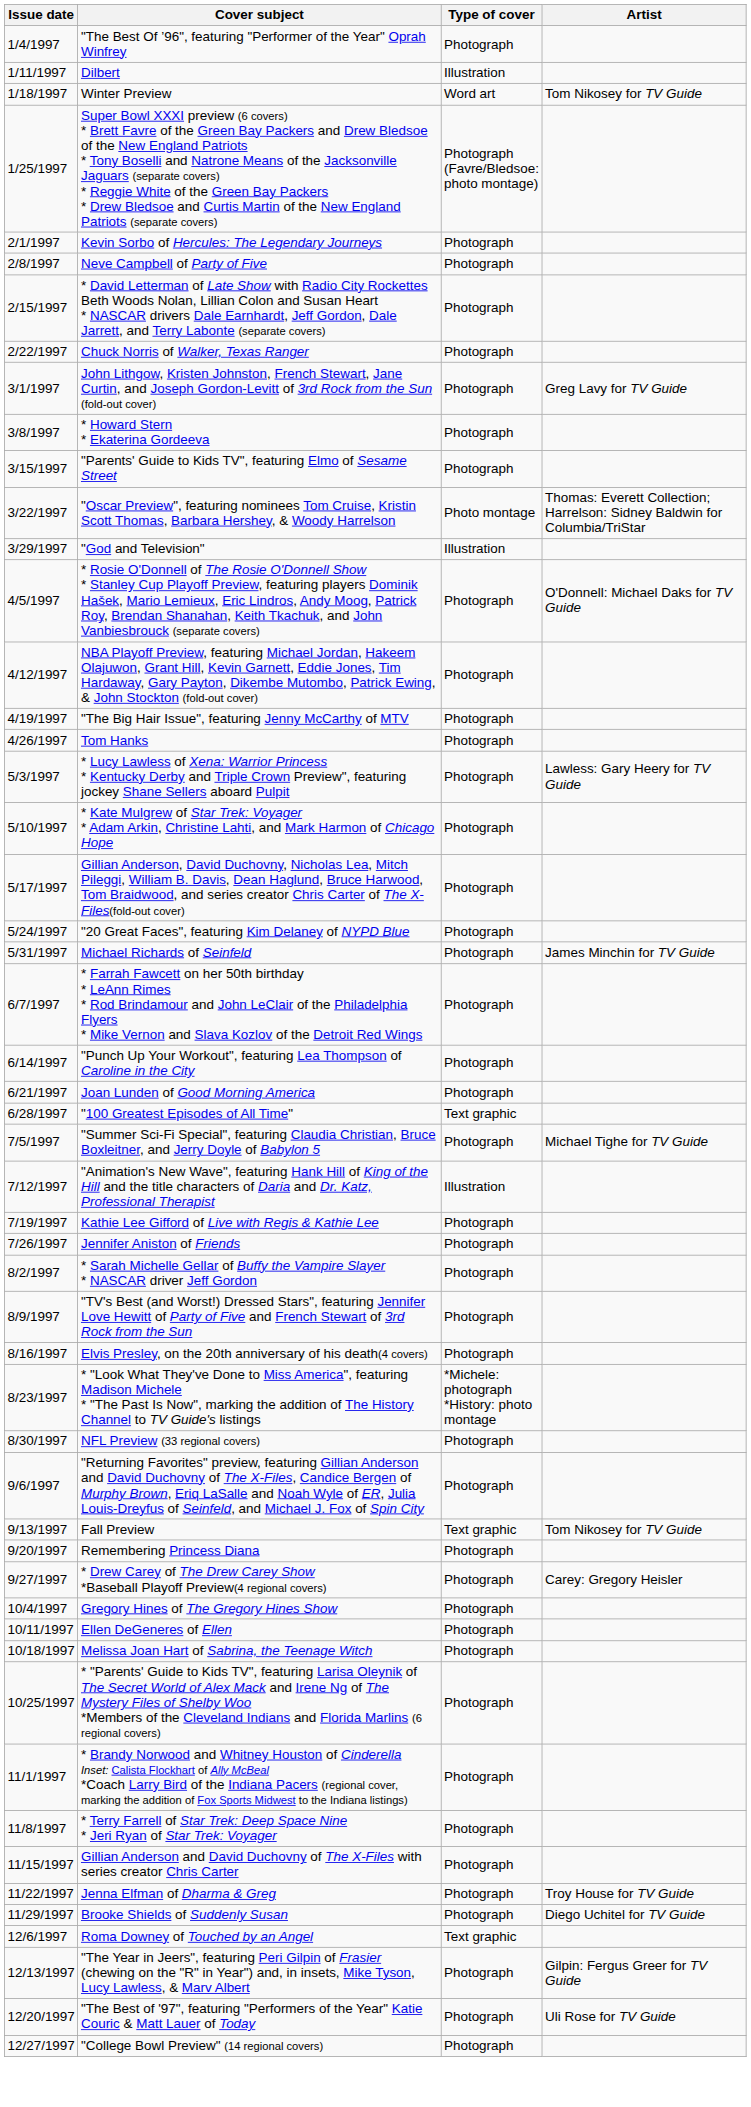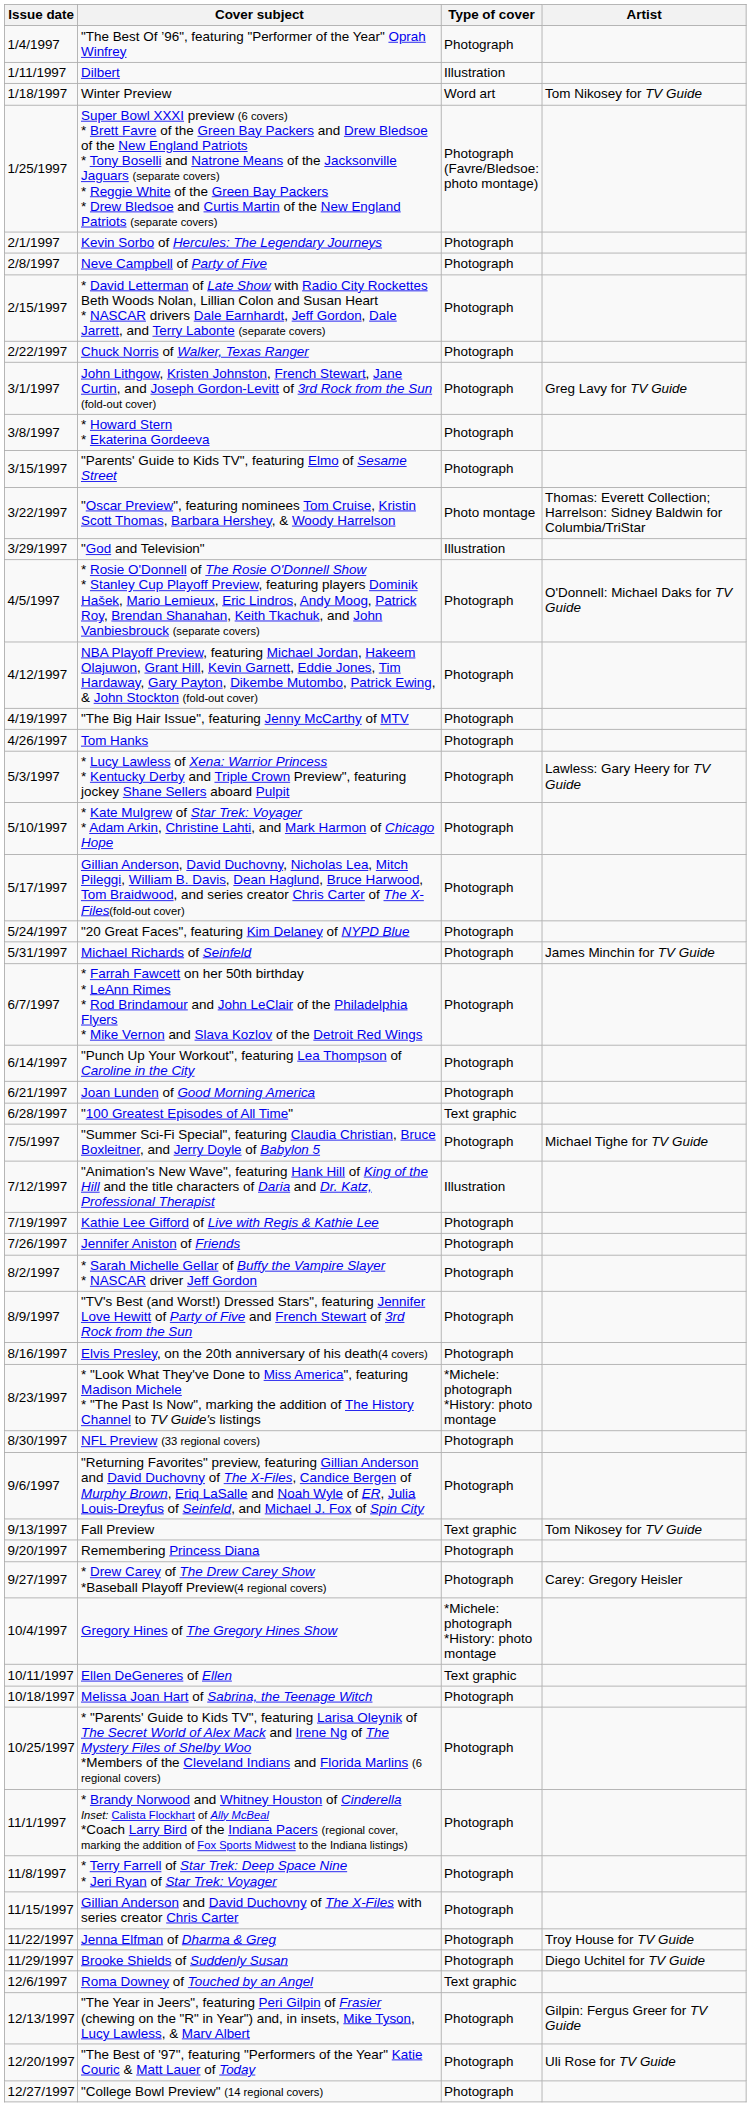(479, 1608) Photograph -> (488, 1631) *Michele: photograph *History: photo montage
(479, 1629) Photograph -> (480, 1675) Text graphic
